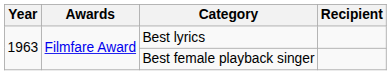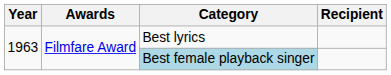(228, 59) no background -> (228, 59) lightblue background
